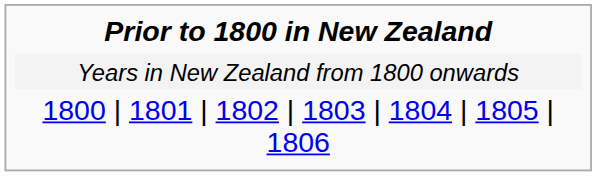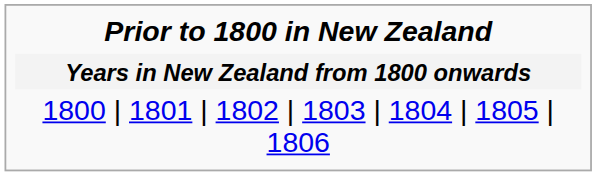(298, 73) normal -> (298, 71) bold
